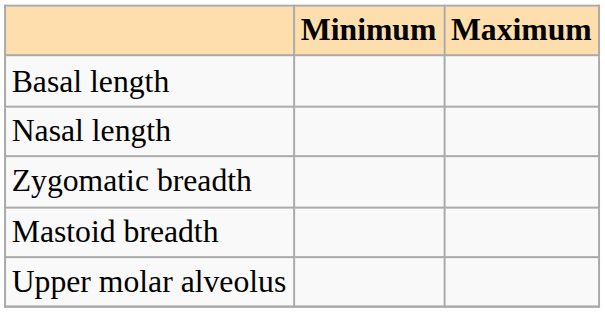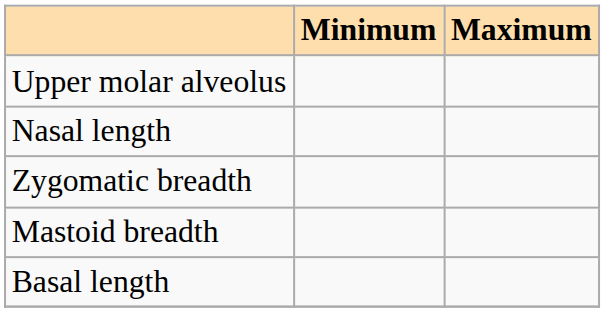rows swapped: (90, 80) <-> (149, 281)
